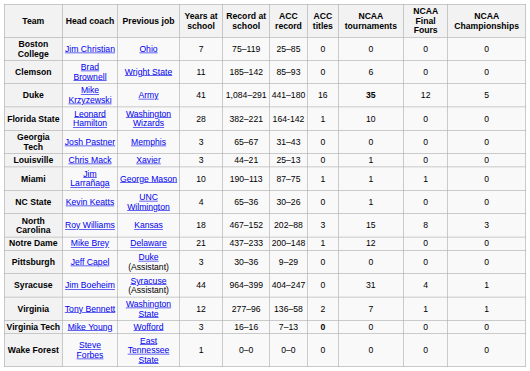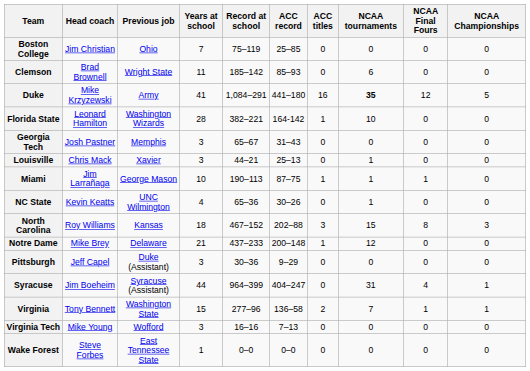(201, 309) 12 -> (201, 309) 15
(323, 327) bold -> (323, 327) normal
